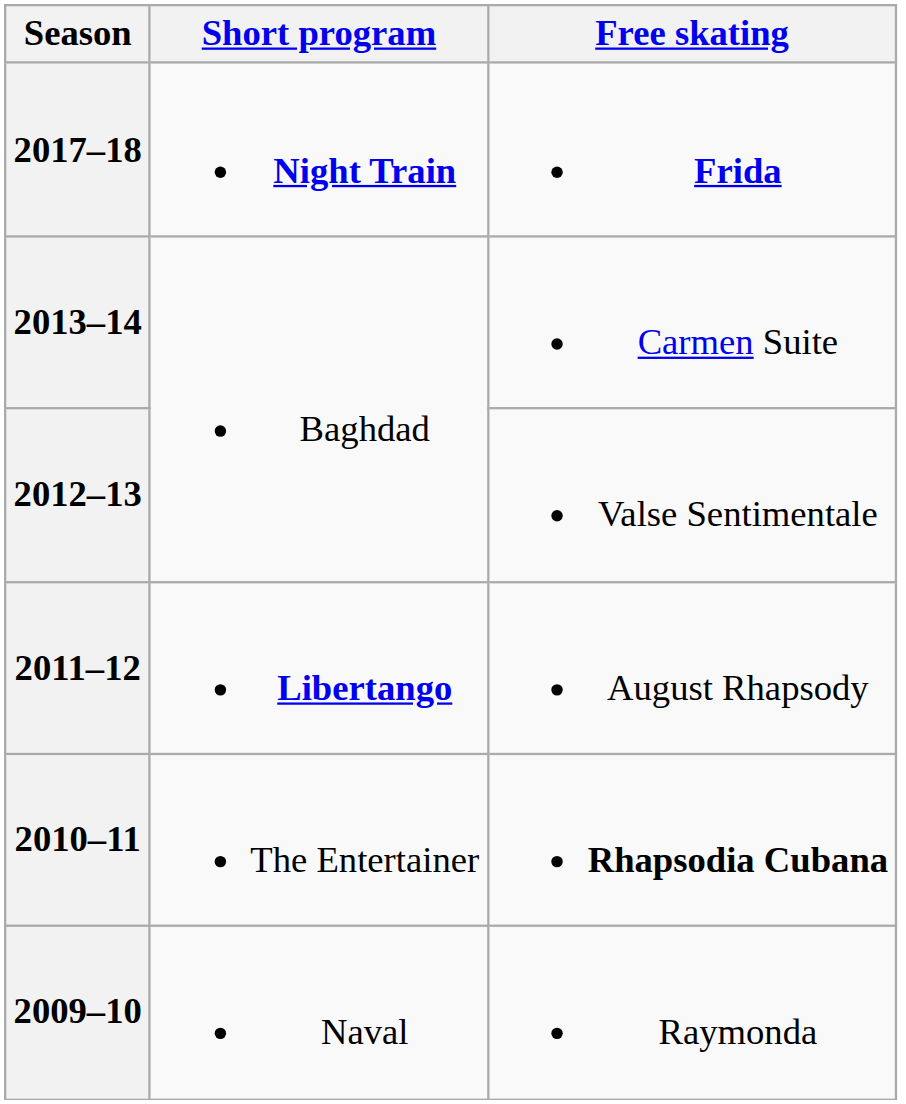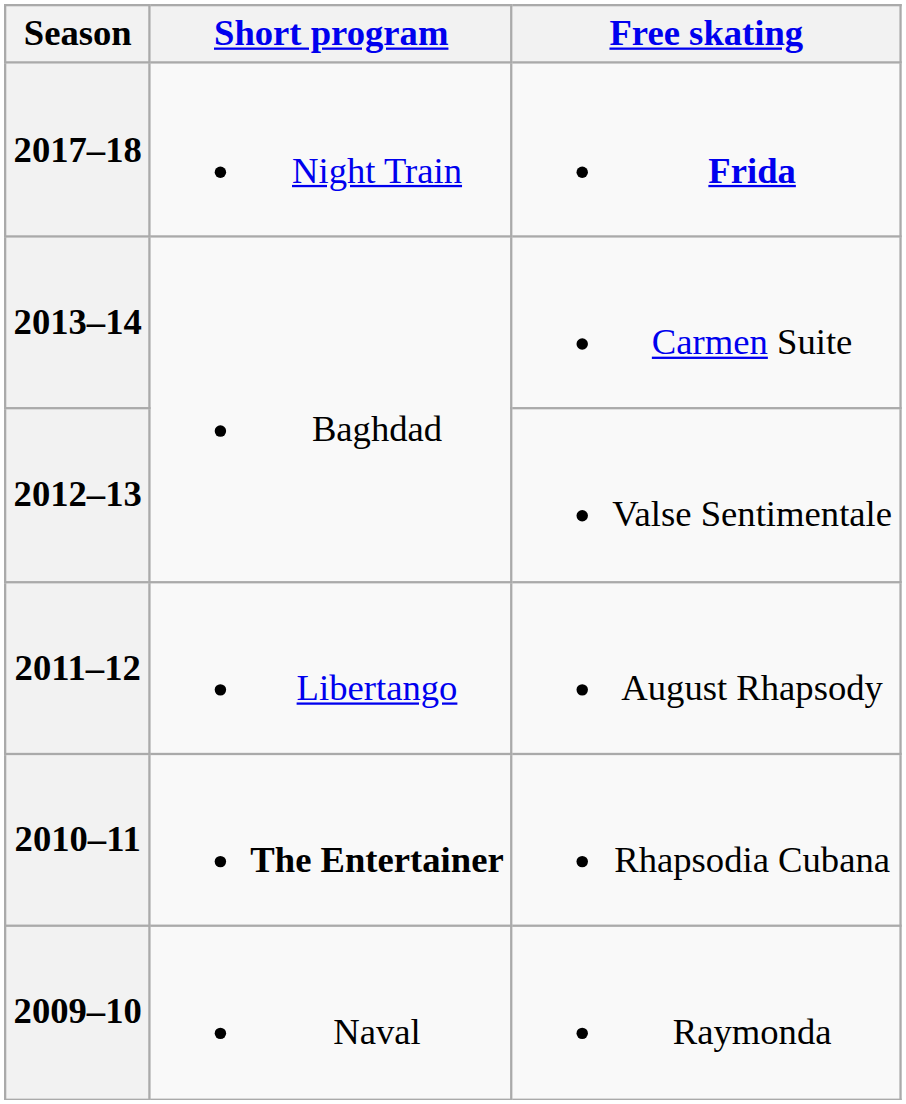(319, 170) bold -> (331, 170) normal
(319, 688) bold -> (331, 688) normal
(319, 861) normal -> (331, 861) bold
(692, 861) bold -> (706, 861) normal
